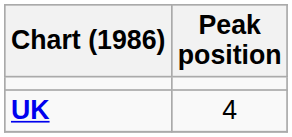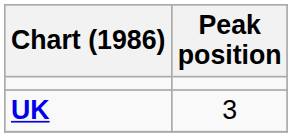(230, 110) 4 -> (230, 110) 3
